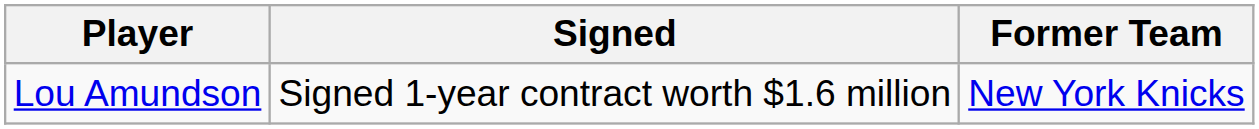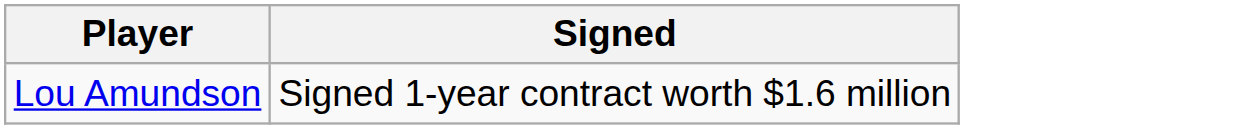- column: (1106, 33)
